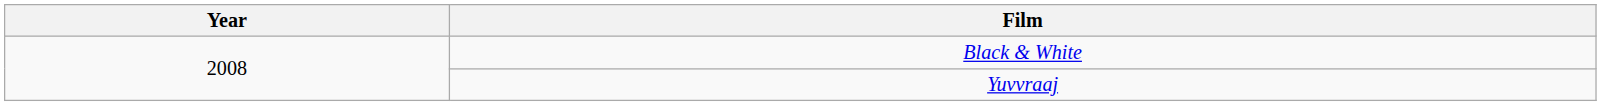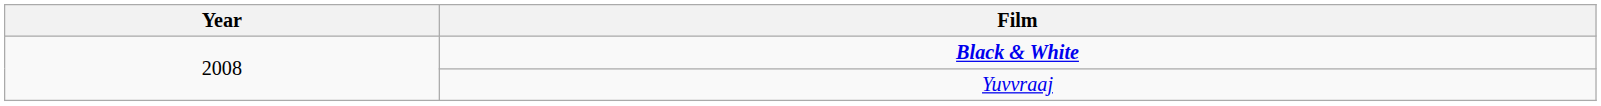(1023, 52) normal -> (1018, 52) bold
